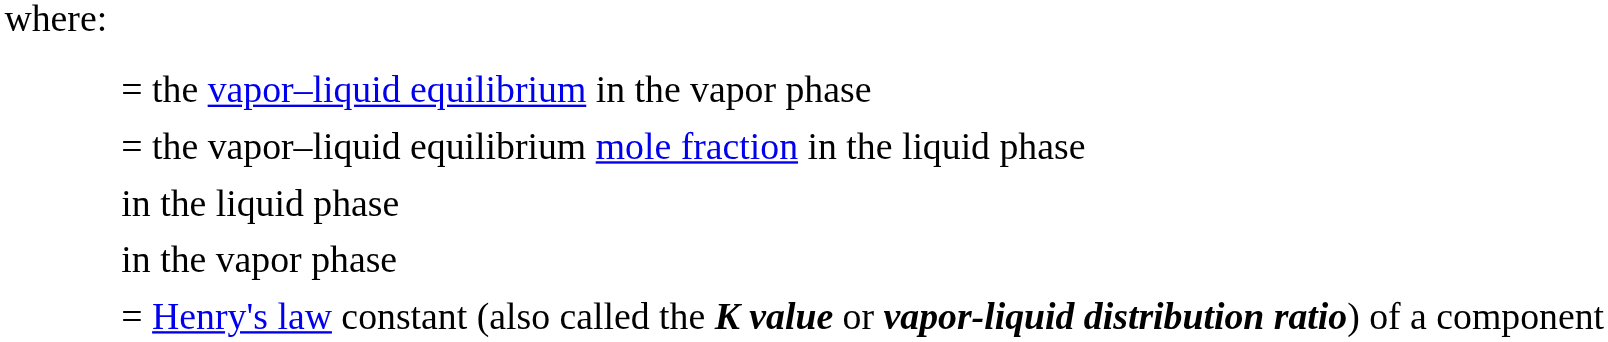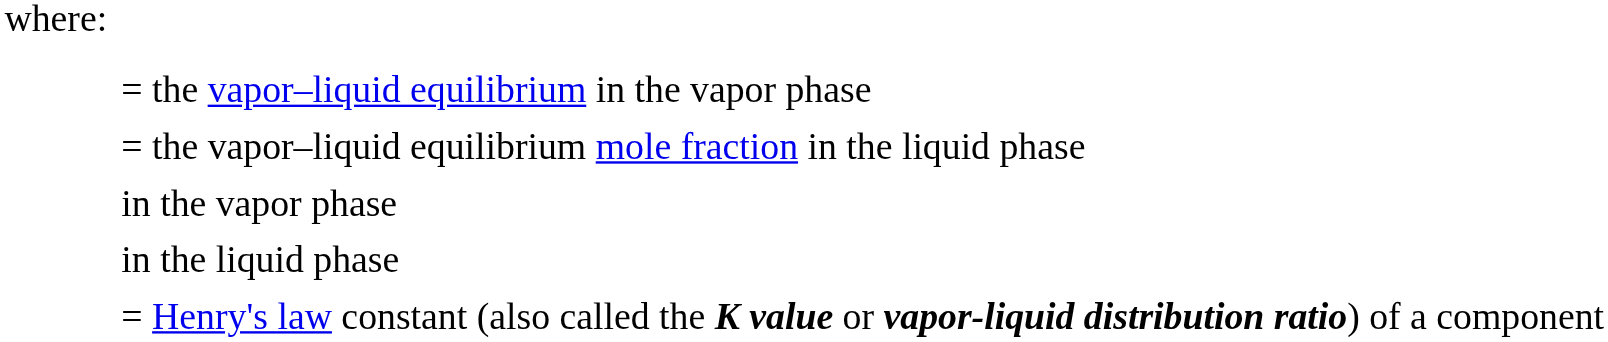(260, 203) in the liquid phase -> (259, 203) in the vapor phase
(259, 259) in the vapor phase -> (260, 259) in the liquid phase
